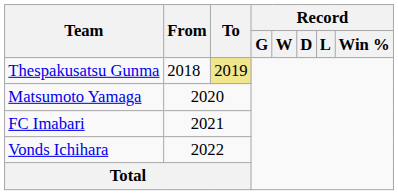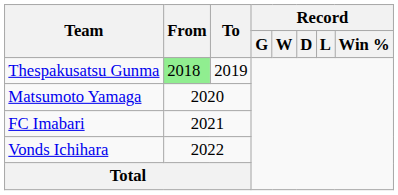(184, 70) no background -> (184, 70) lightgreen background
(231, 70) khaki background -> (231, 70) no background
